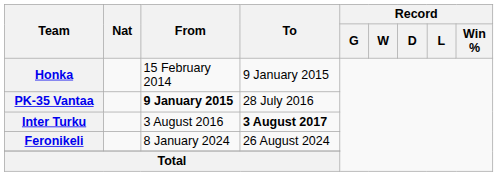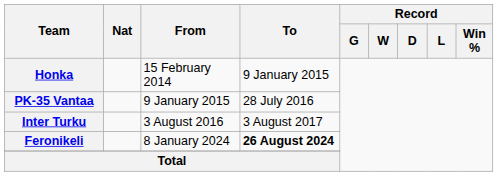(188, 101) bold -> (187, 101) normal
(285, 121) bold -> (283, 121) normal
(286, 141) normal -> (288, 141) bold
